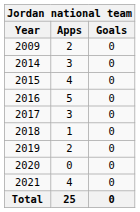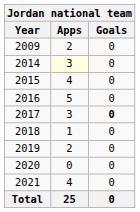(69, 64) no background -> (69, 64) lightyellow background
(112, 115) normal -> (112, 115) bold
